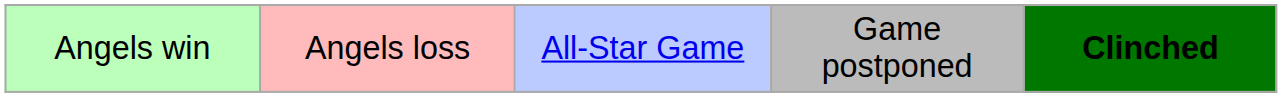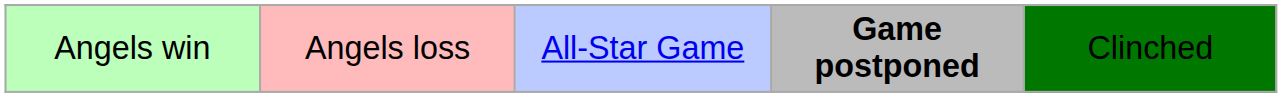(897, 48) normal -> (897, 48) bold
(1150, 48) bold -> (1150, 48) normal
